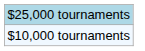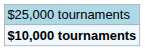(69, 35) normal -> (72, 35) bold
